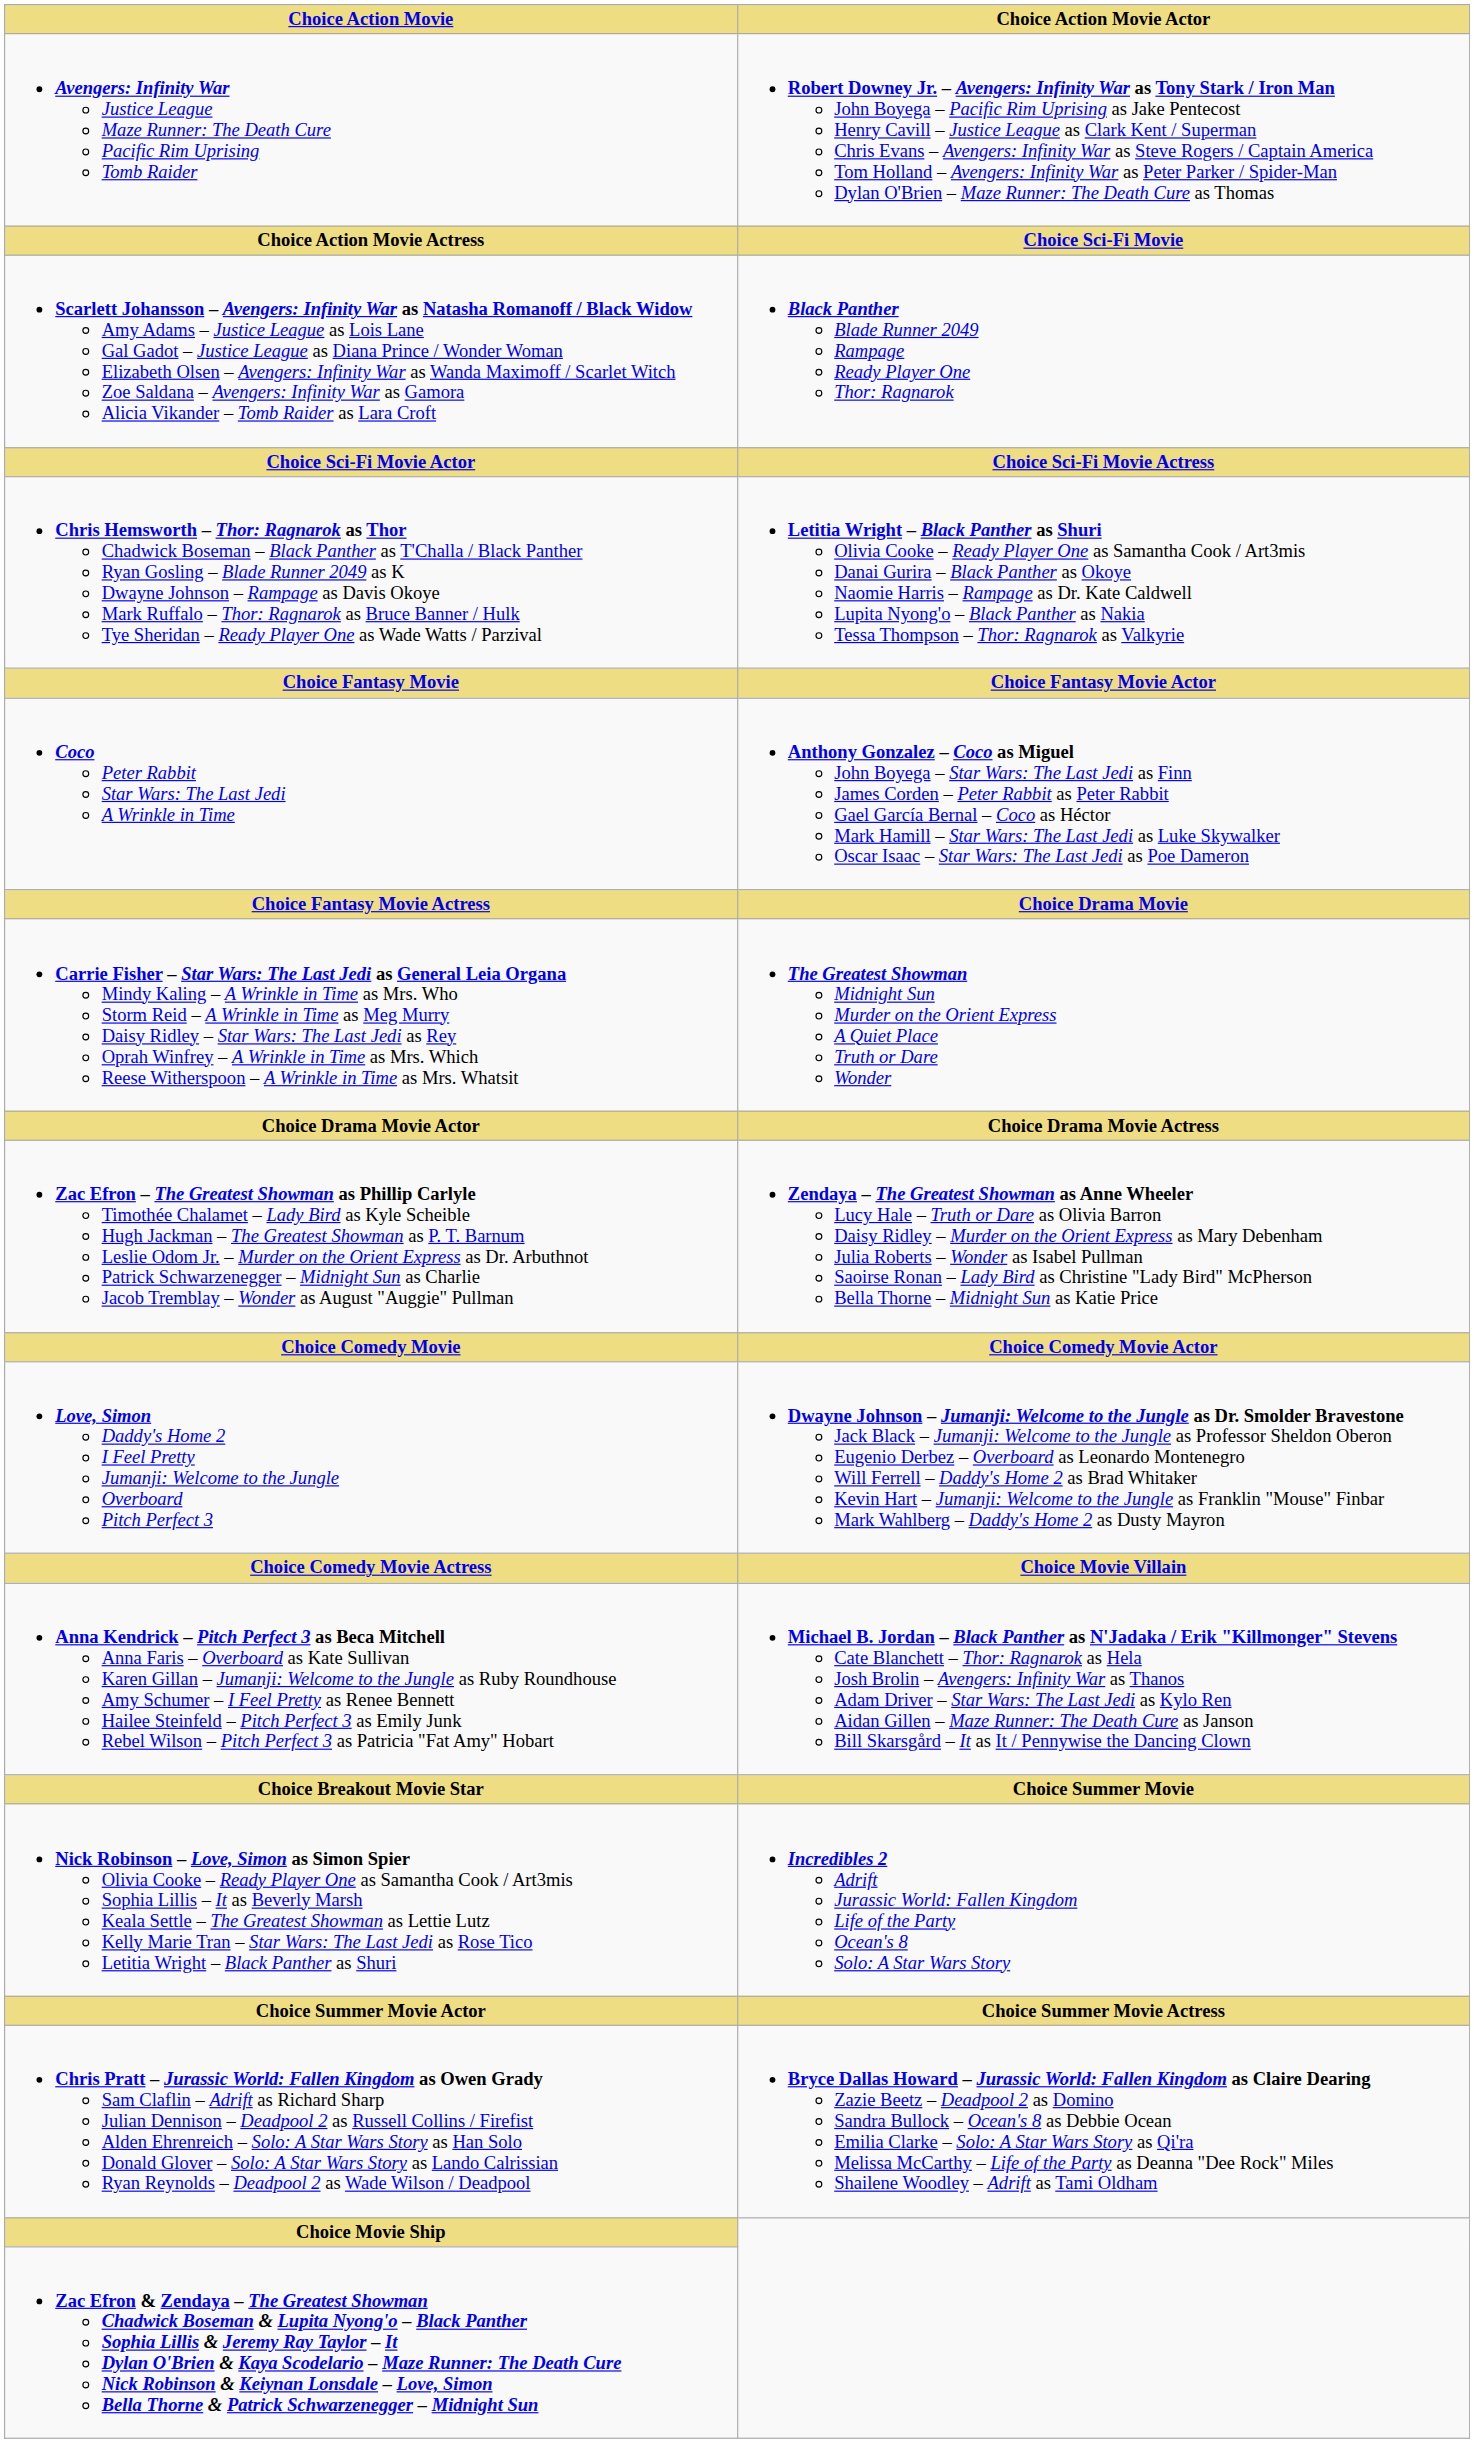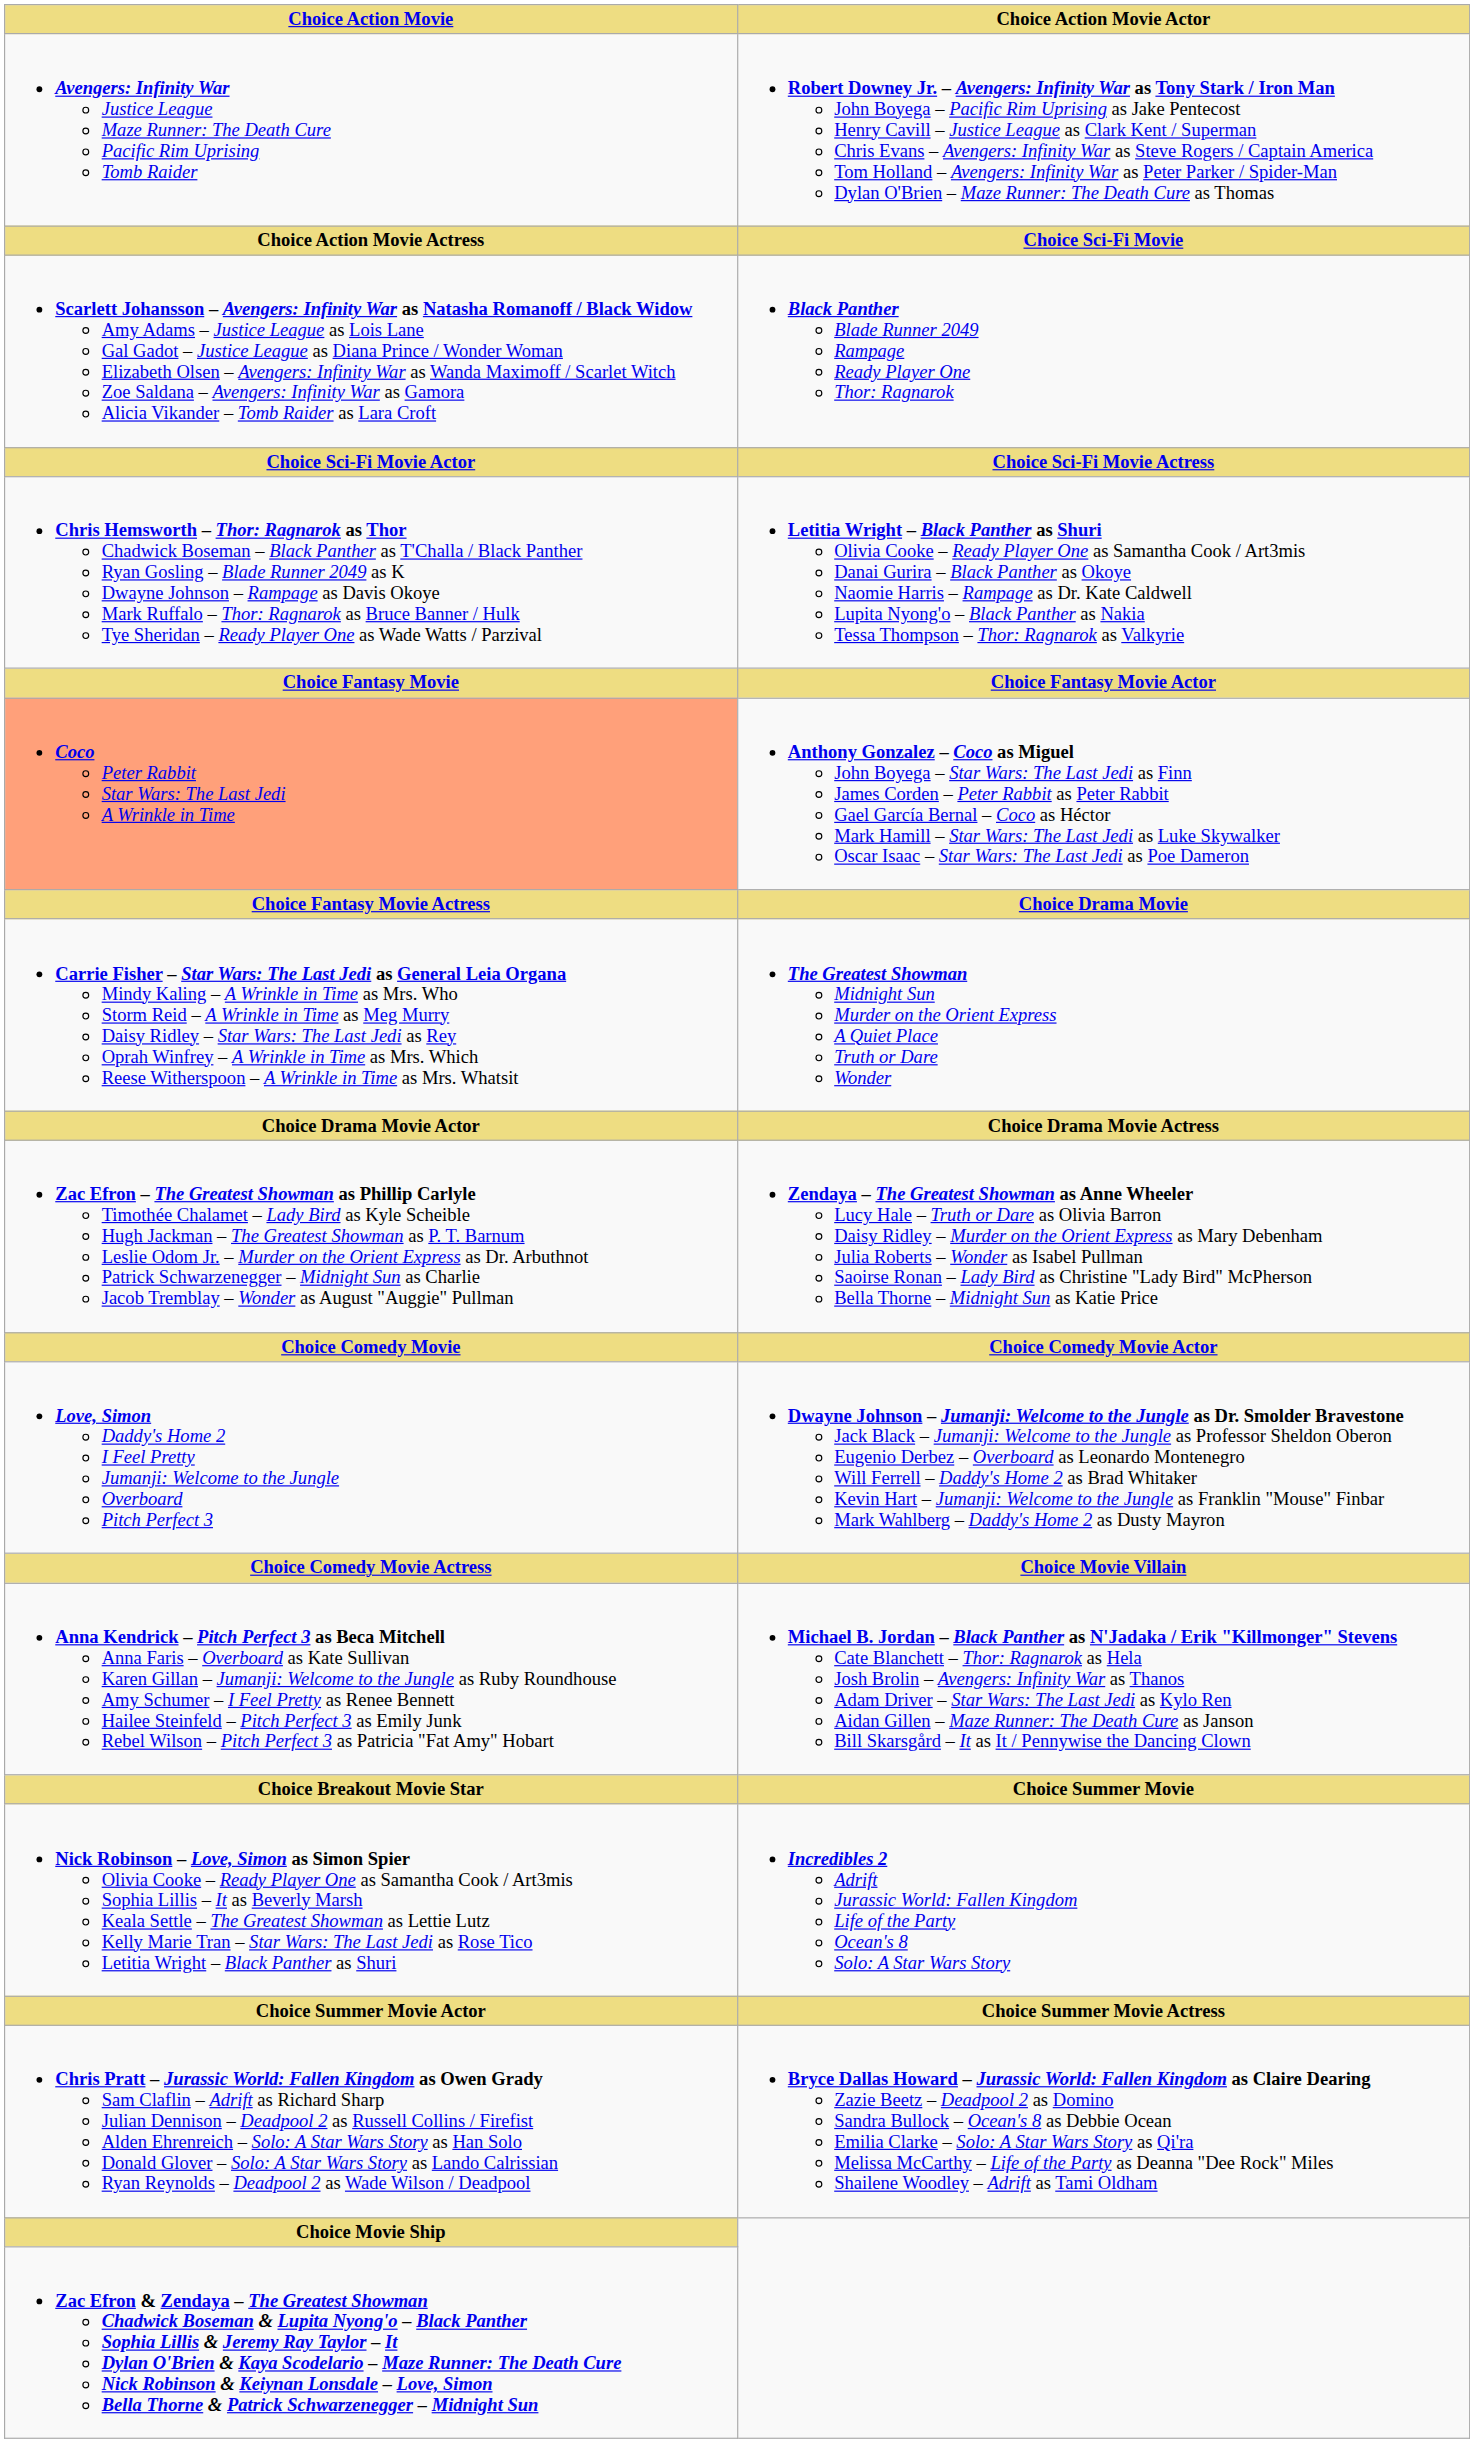(371, 783) no background -> (371, 783) lightsalmon background
